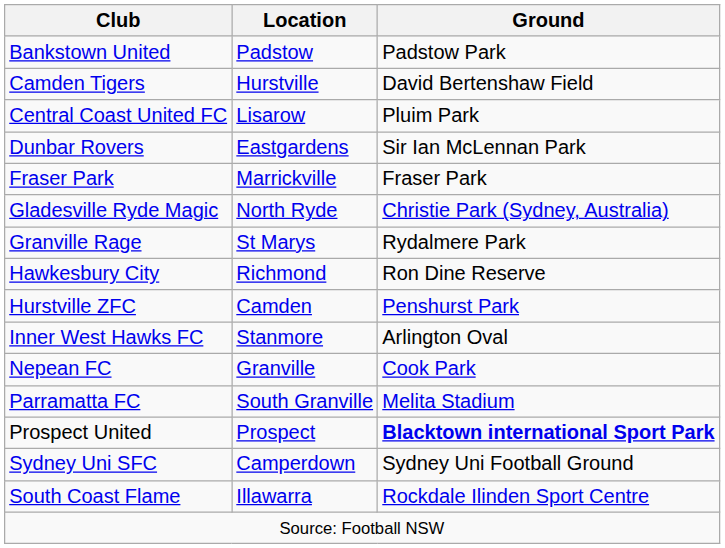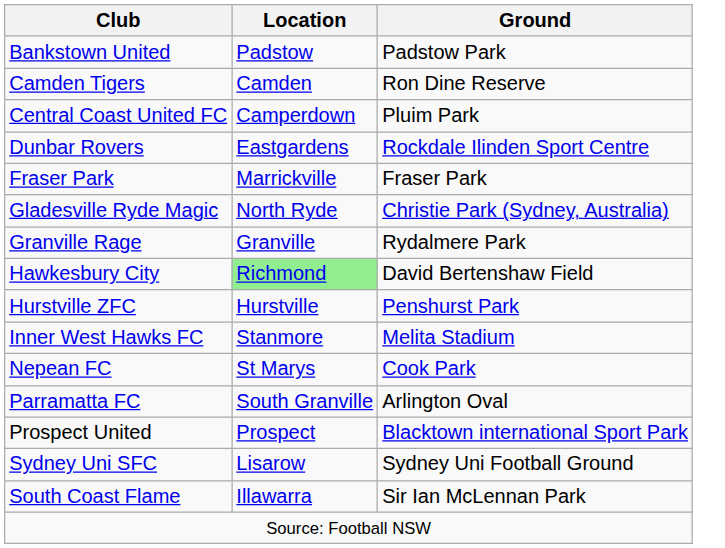(277, 83) Hurstville -> (274, 83) Camden
(488, 83) David Bertenshaw Field -> (464, 83) Ron Dine Reserve
(271, 115) Lisarow -> (296, 115) Camperdown
(484, 147) Sir Ian McLennan Park -> (516, 147) Rockdale Ilinden Sport Centre
(276, 242) St Marys -> (276, 242) Granville
(281, 274) no background -> (281, 274) lightgreen background
(464, 274) Ron Dine Reserve -> (488, 274) David Bertenshaw Field
(274, 305) Camden -> (277, 305) Hurstville
(445, 337) Arlington Oval -> (448, 337) Melita Stadium
(276, 369) Granville -> (276, 369) St Marys
(448, 400) Melita Stadium -> (445, 400) Arlington Oval
(548, 432) bold -> (535, 432) normal
(296, 464) Camperdown -> (271, 464) Lisarow
(516, 496) Rockdale Ilinden Sport Centre -> (484, 496) Sir Ian McLennan Park
